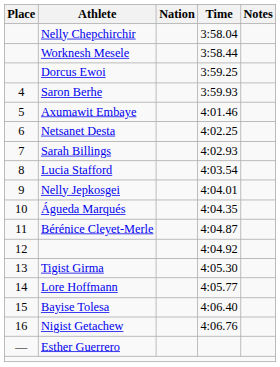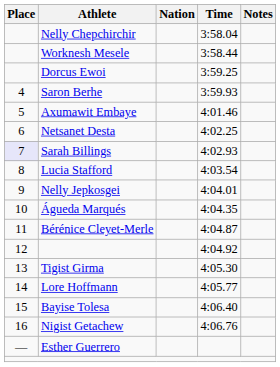(21, 151) no background -> (21, 151) lavender background
